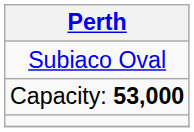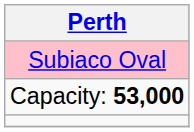(97, 59) no background -> (97, 59) pink background
